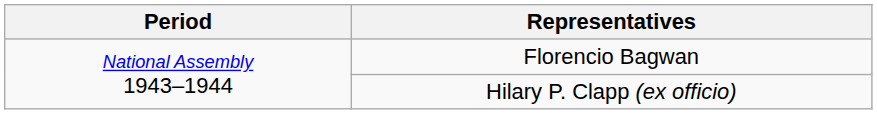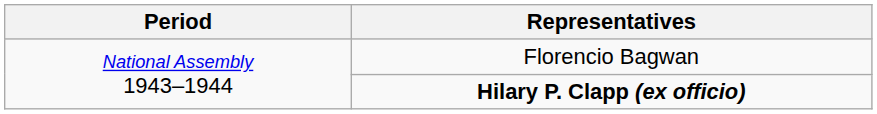(611, 91) normal -> (611, 91) bold
